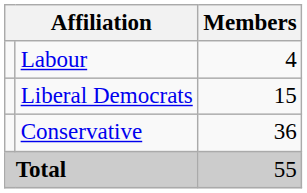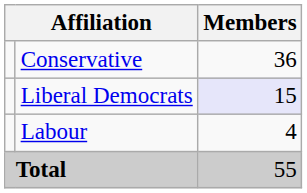rows swapped: (81, 132) <-> (54, 59)
(285, 95) no background -> (285, 95) lavender background
